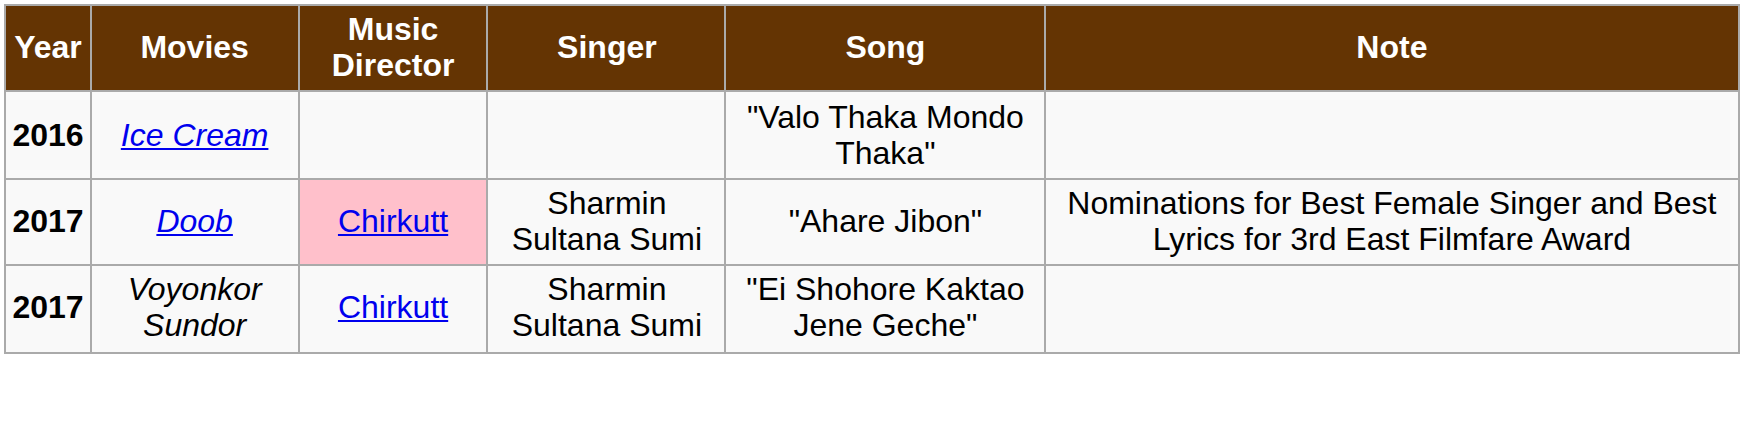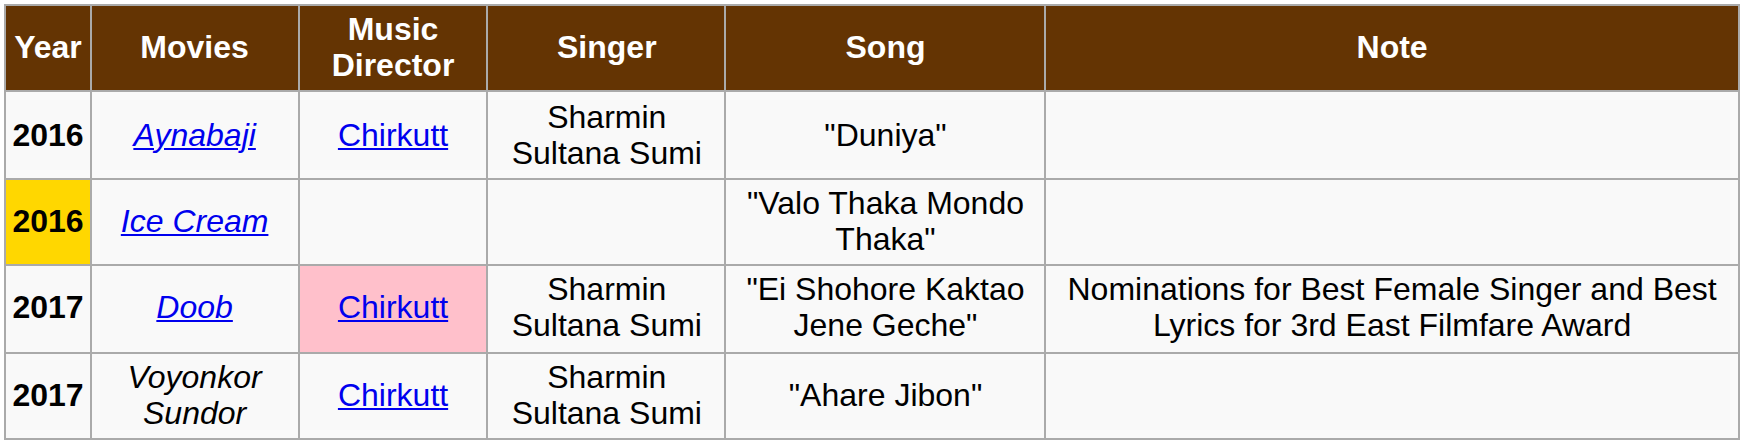+ row: (195, 134)
(48, 134) no background -> (48, 221) gold background
(885, 221) "Ahare Jibon" -> (885, 308) "Ei Shohore Kaktao Jene Geche"
(885, 308) "Ei Shohore Kaktao Jene Geche" -> (886, 394) "Ahare Jibon"
